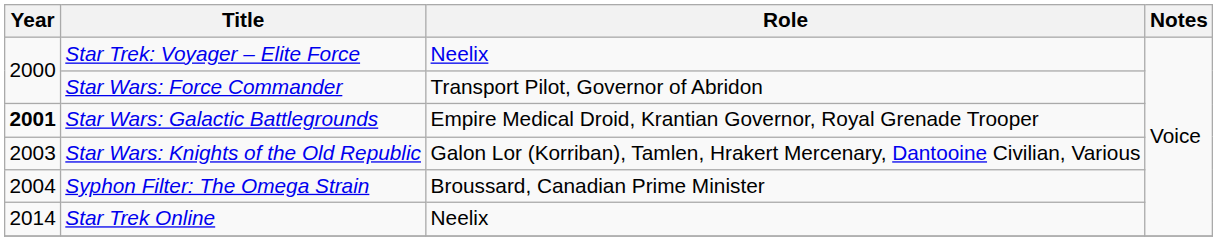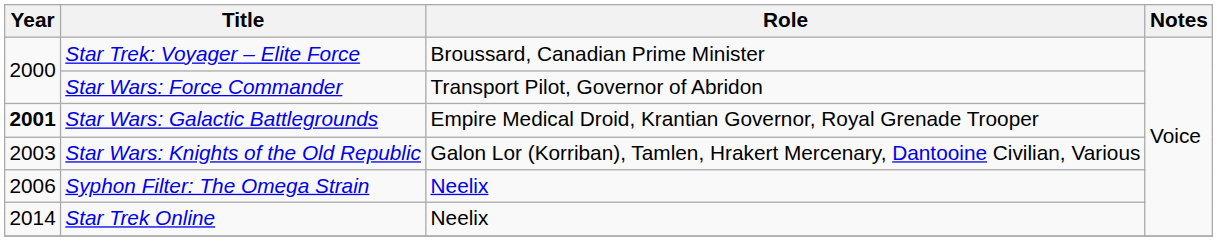(459, 53) Neelix -> (598, 53) Broussard, Canadian Prime Minister
(33, 185) 2004 -> (33, 185) 2006
(598, 185) Broussard, Canadian Prime Minister -> (459, 185) Neelix
